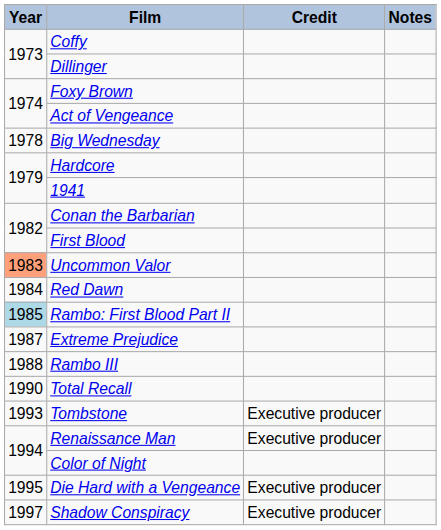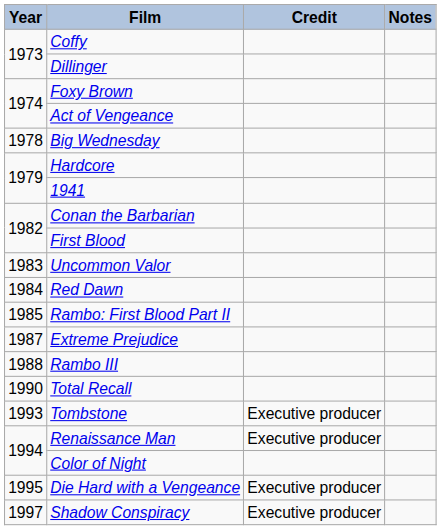(26, 265) lightsalmon background -> (26, 265) no background
(26, 315) lightblue background -> (26, 315) no background
